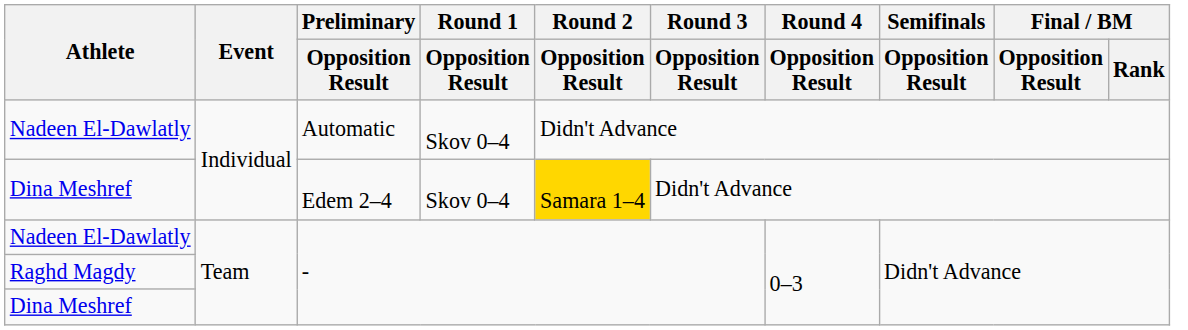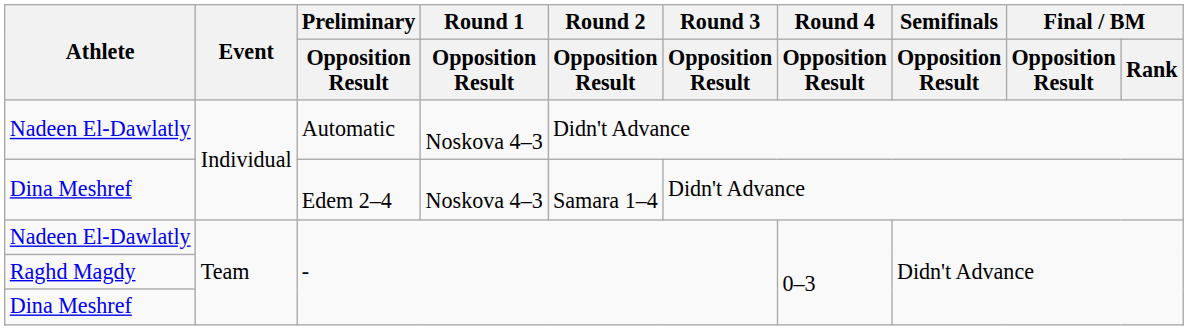(468, 141) Skov 0–4 -> (484, 141) Noskova 4–3
(468, 201) Skov 0–4 -> (484, 201) Noskova 4–3
(593, 201) gold background -> (605, 201) no background
